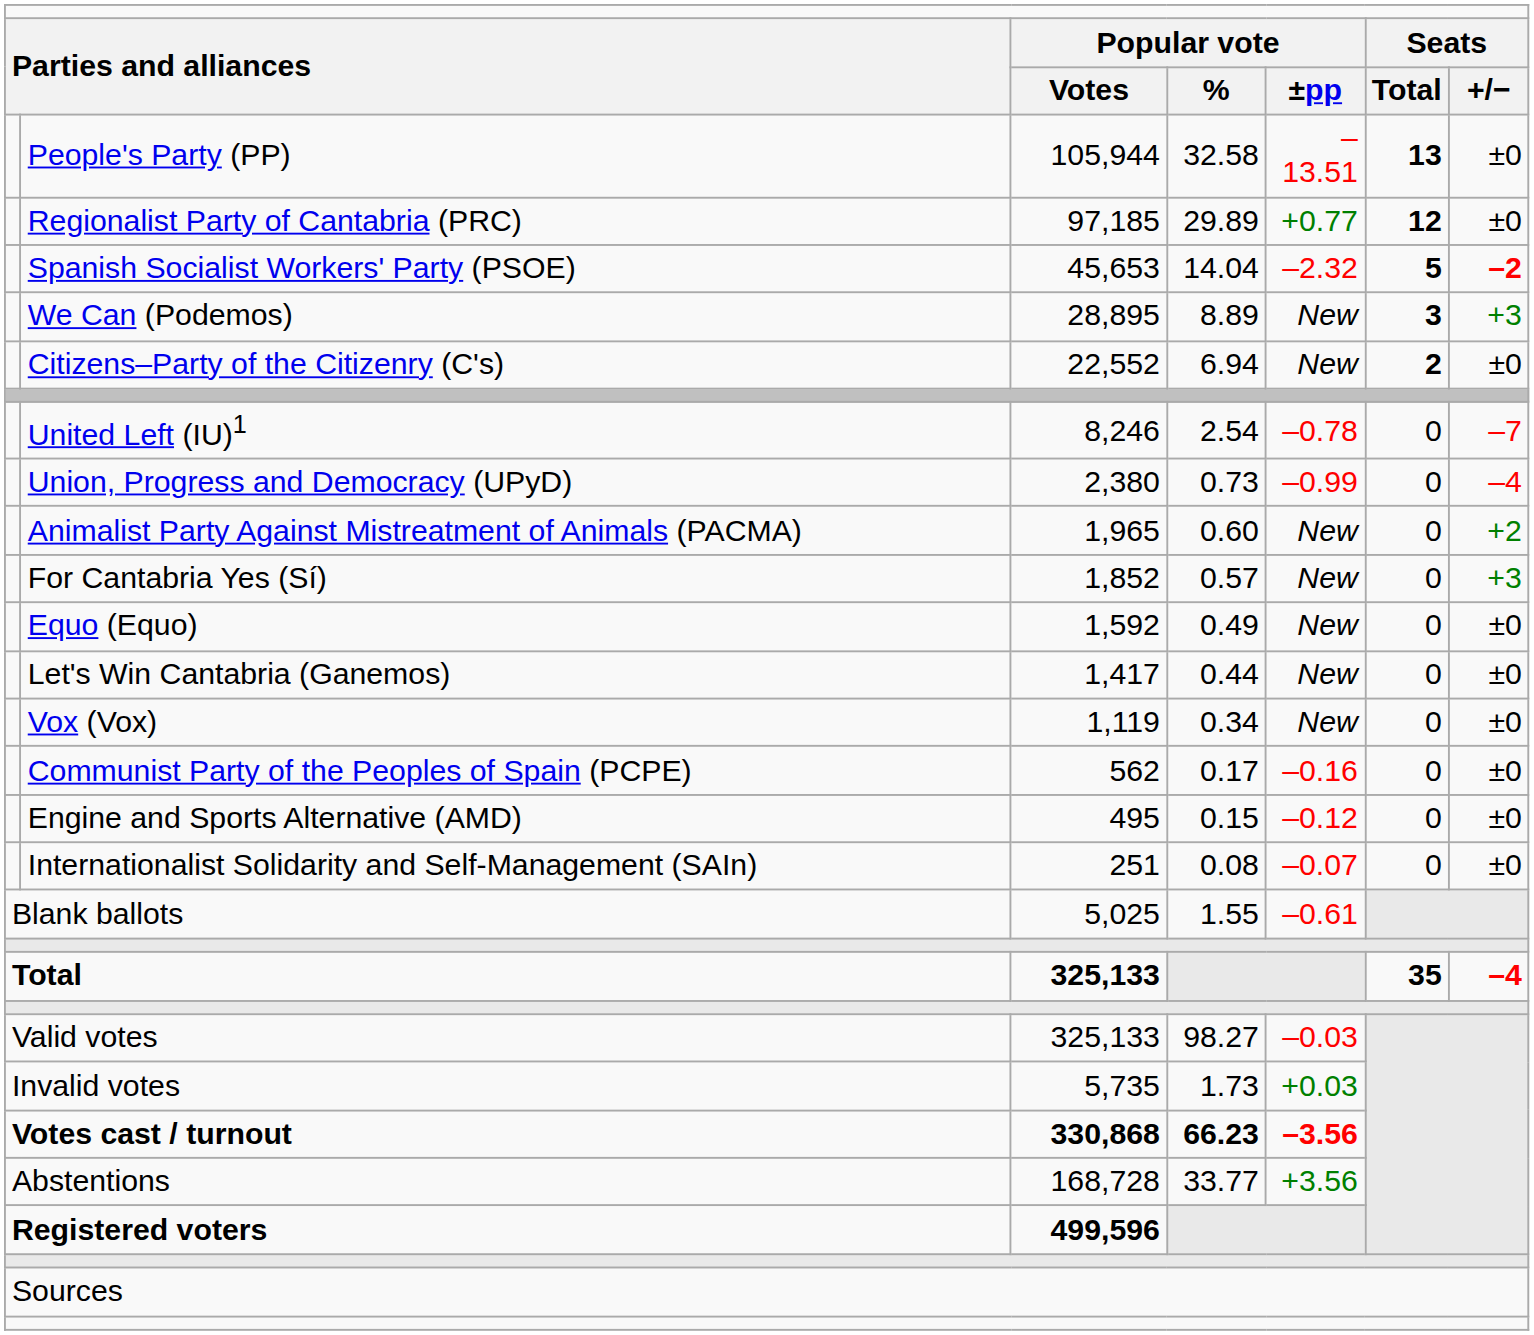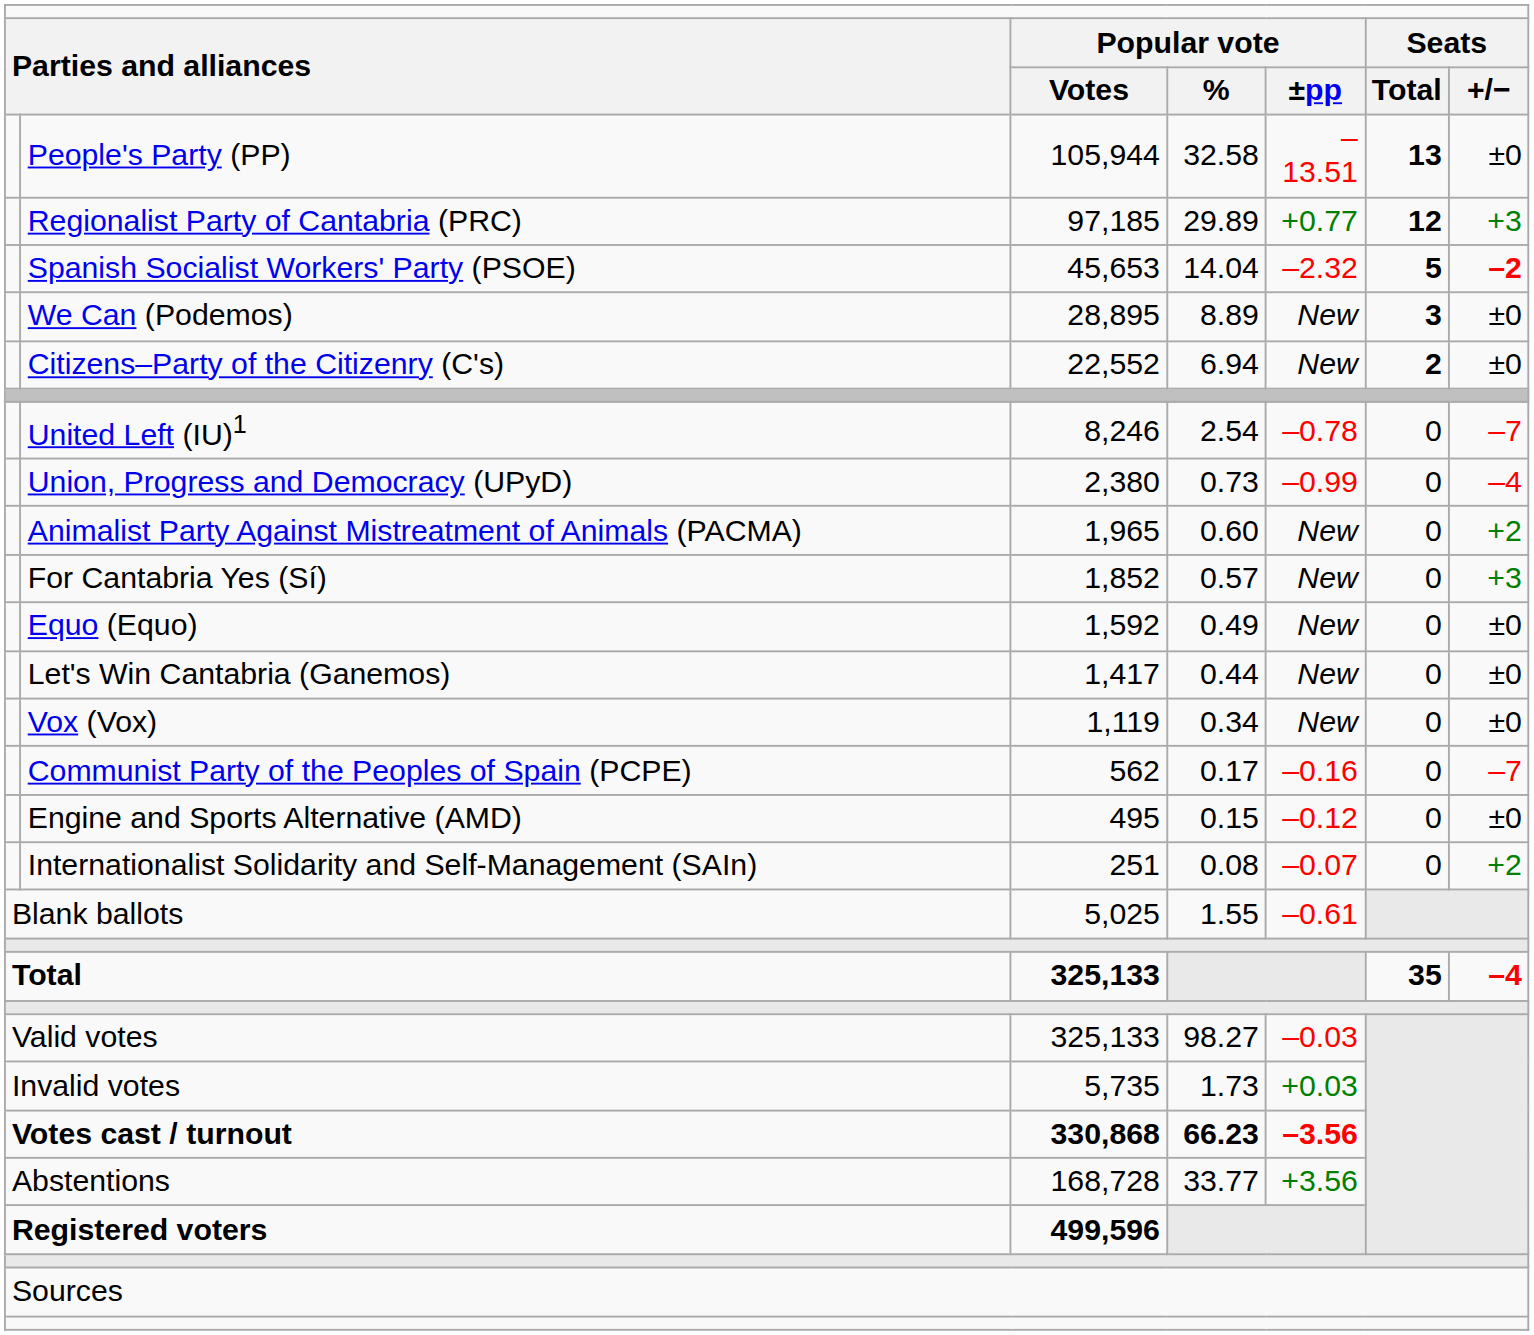(1505, 220) ±0 -> (1505, 220) +3
(1505, 316) +3 -> (1505, 316) ±0
(1505, 769) ±0 -> (1505, 769) –7
(1505, 865) ±0 -> (1505, 865) +2
